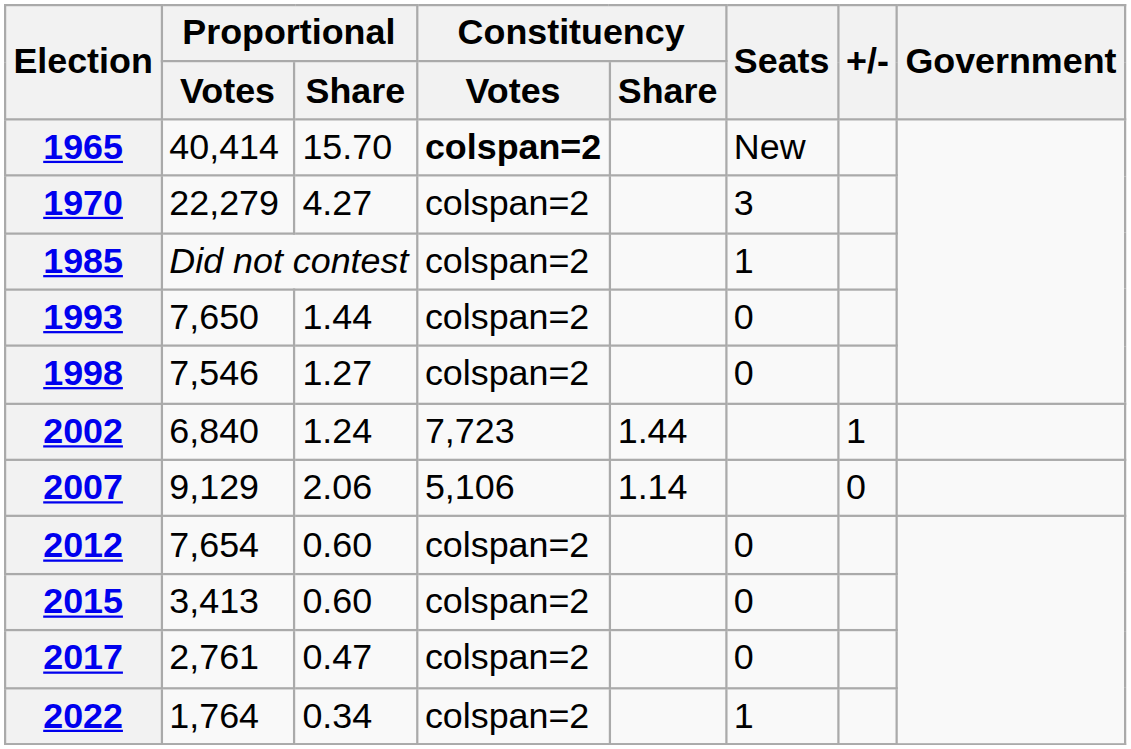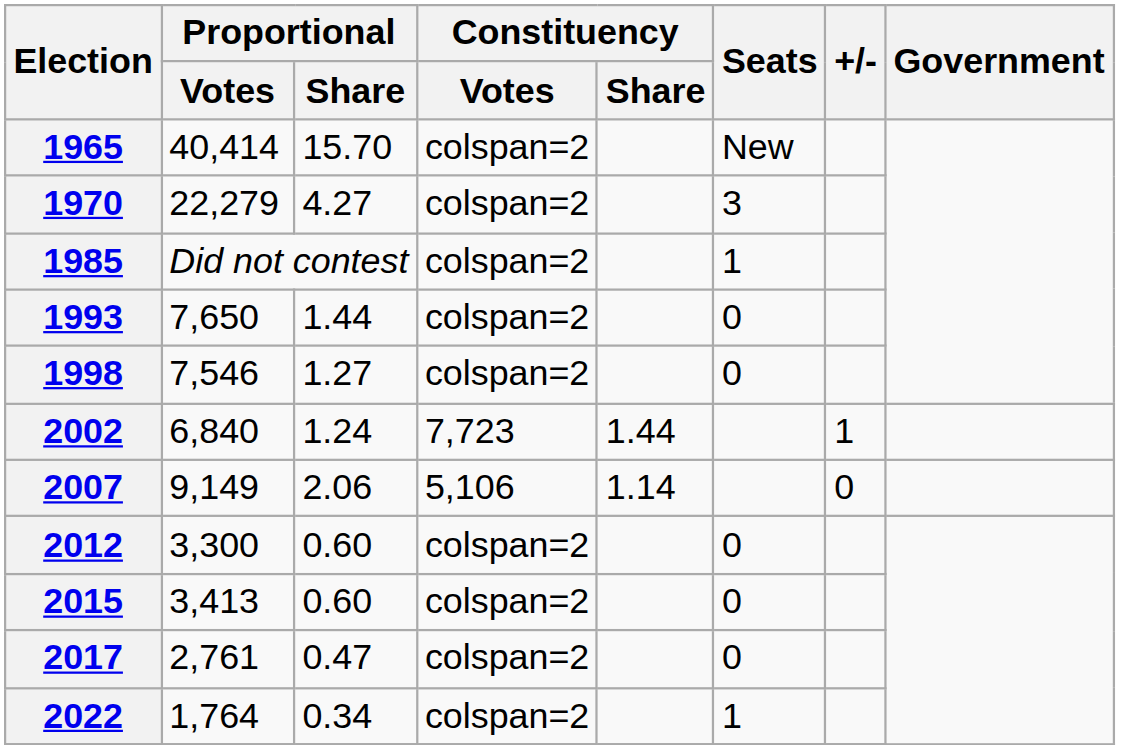(513, 146) bold -> (507, 146) normal
(214, 487) 9,129 -> (214, 487) 9,149
(214, 544) 7,654 -> (214, 544) 3,300
